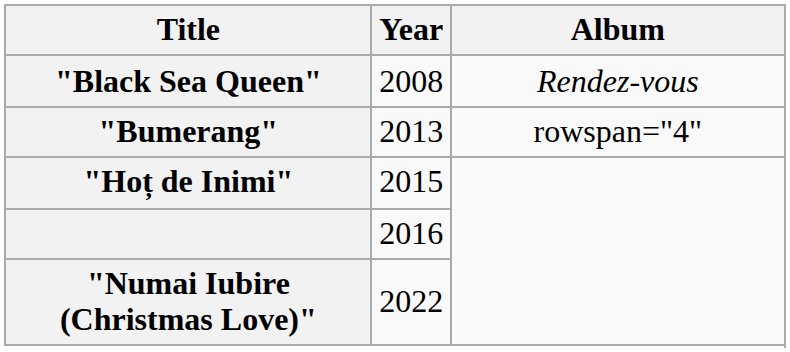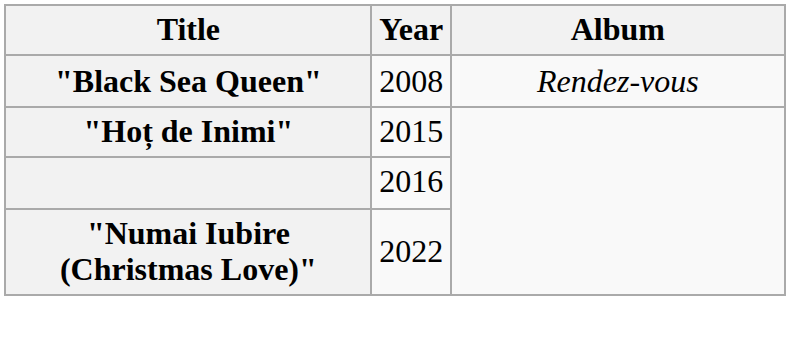- row: (188, 131)
